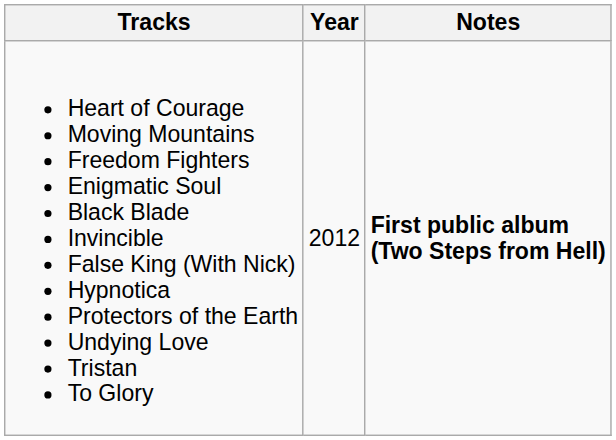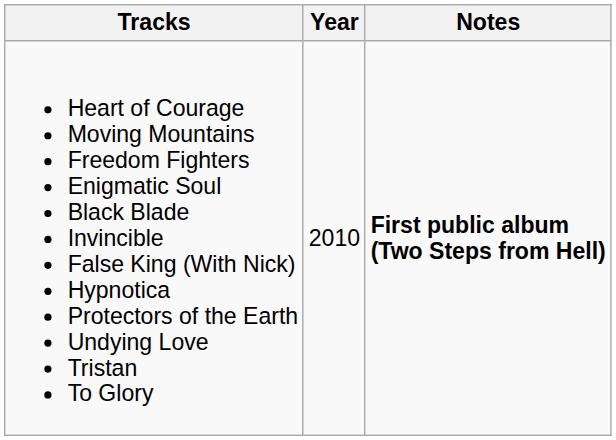(334, 237) 2012 -> (334, 237) 2010
